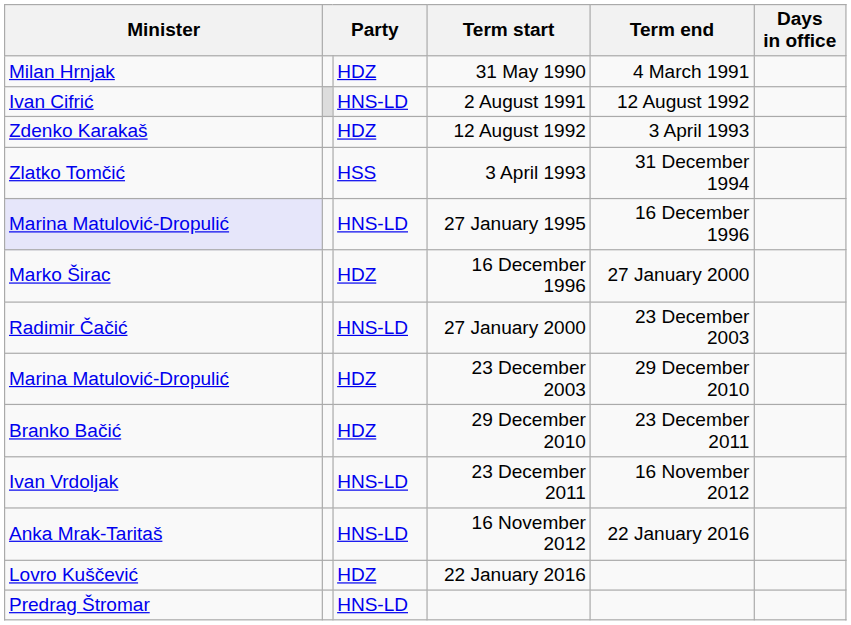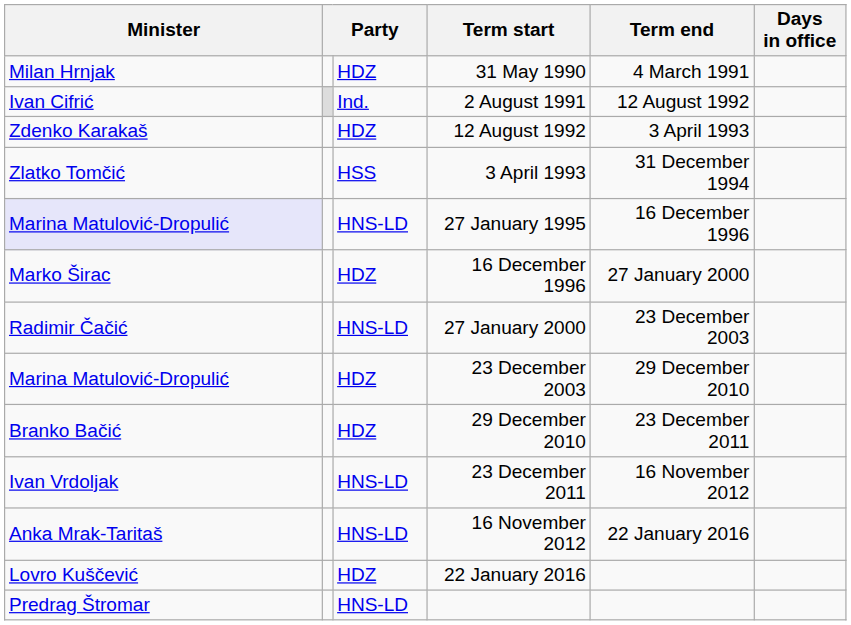(373, 101) HNS-LD -> (353, 101) Ind.
